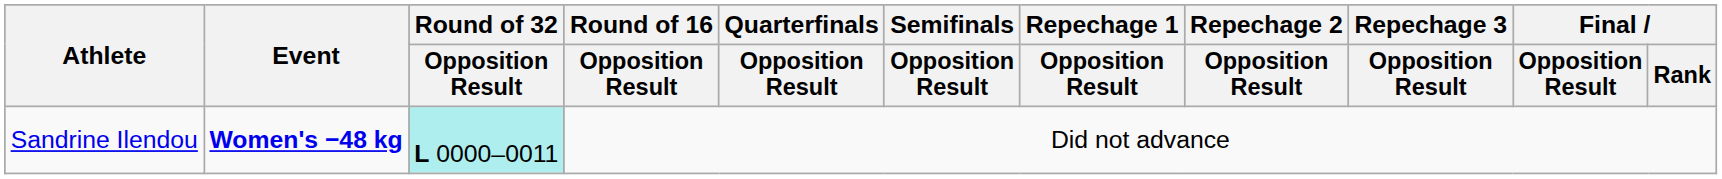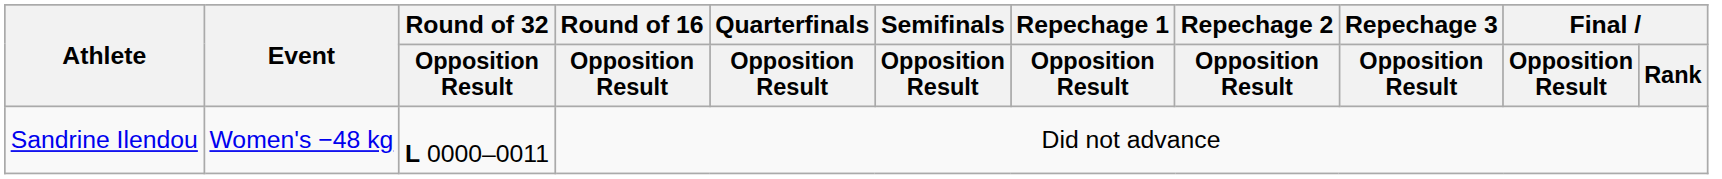(306, 140) bold -> (301, 140) normal
(486, 154) paleturquoise background -> (477, 154) no background
